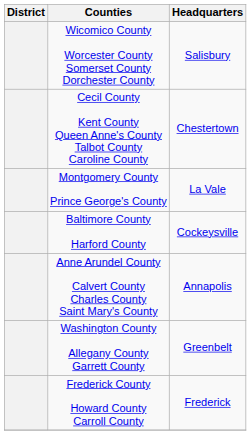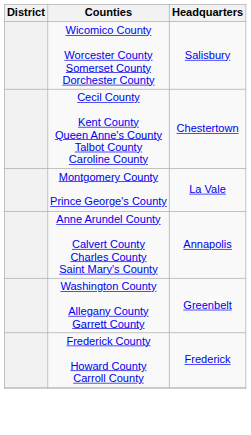- row: (108, 232)
